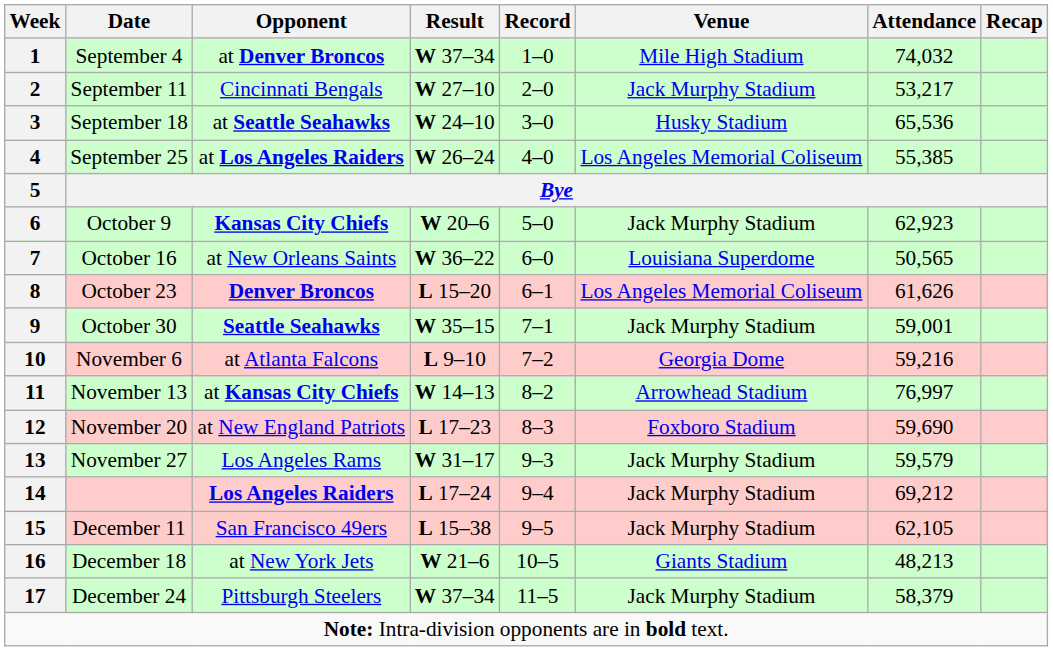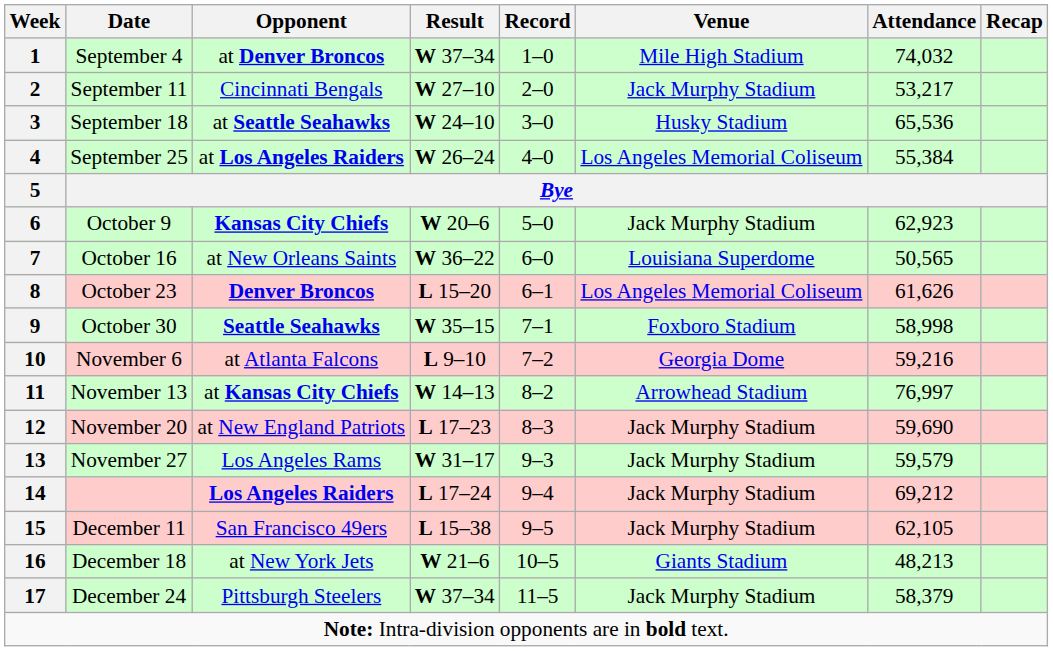(924, 156) 55,385 -> (924, 156) 55,384
(721, 325) Jack Murphy Stadium -> (721, 325) Foxboro Stadium
(924, 325) 59,001 -> (924, 325) 58,998
(721, 426) Foxboro Stadium -> (721, 426) Jack Murphy Stadium
